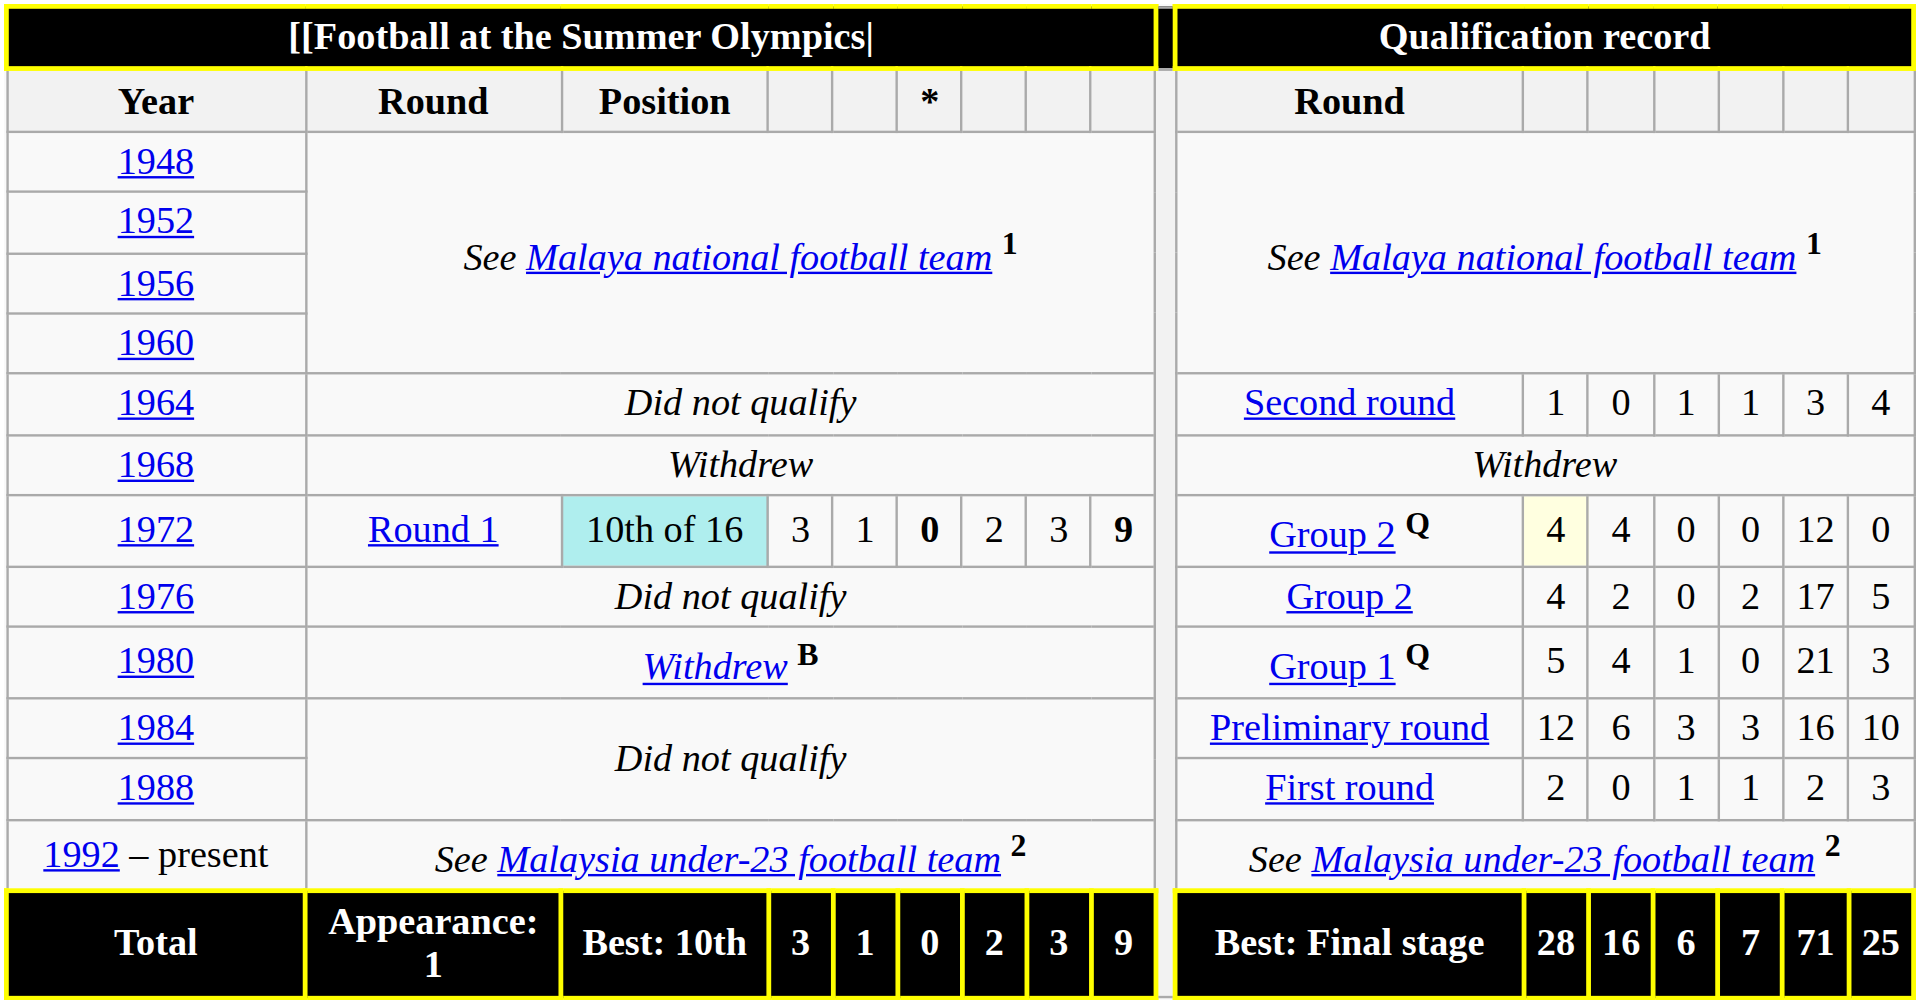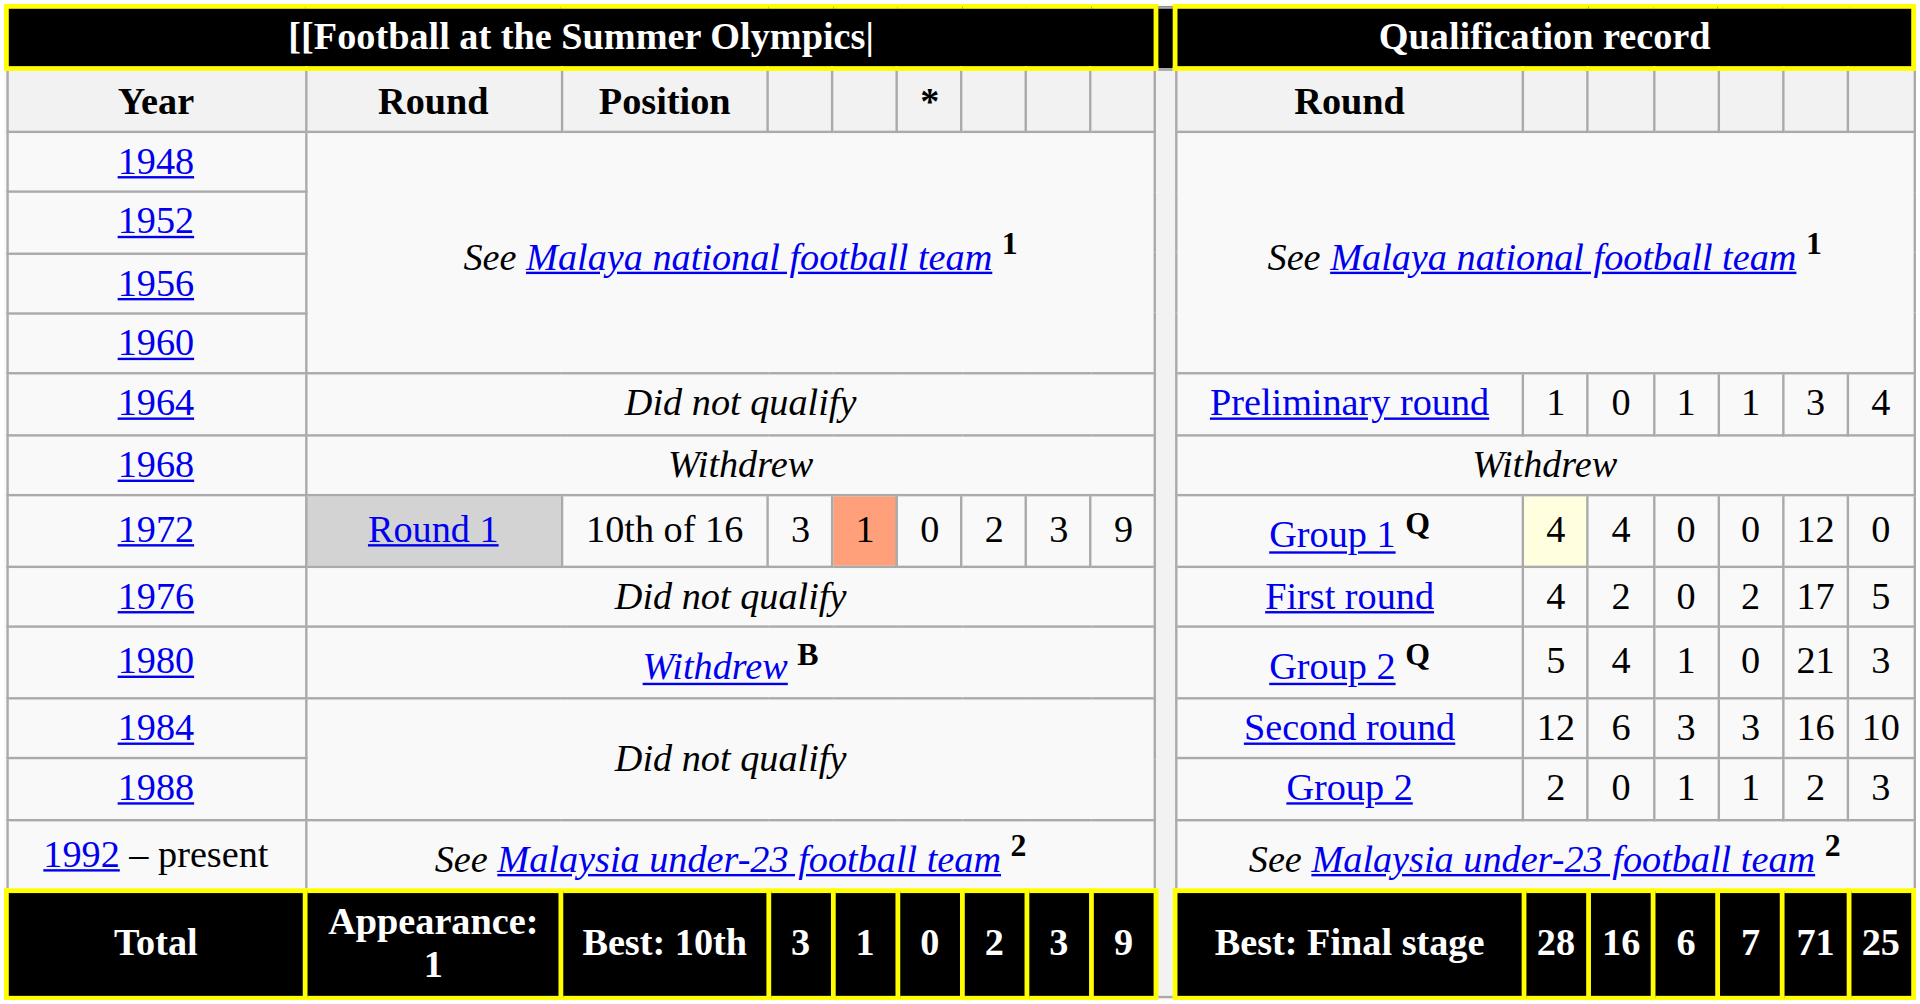(1350, 403) Second round -> (1350, 403) Preliminary round
(433, 529) no background -> (433, 529) lightgrey background
(665, 529) paleturquoise background -> (665, 529) no background
(865, 529) no background -> (865, 529) lightsalmon background
(930, 529) bold -> (930, 529) normal
(1124, 529) bold -> (1124, 529) normal
(1350, 529) Group 2 Q -> (1350, 529) Group 1 Q
(1350, 595) Group 2 -> (1350, 595) First round
(1350, 661) Group 1 Q -> (1350, 661) Group 2 Q
(1350, 727) Preliminary round -> (1350, 727) Second round
(1350, 788) First round -> (1350, 788) Group 2
